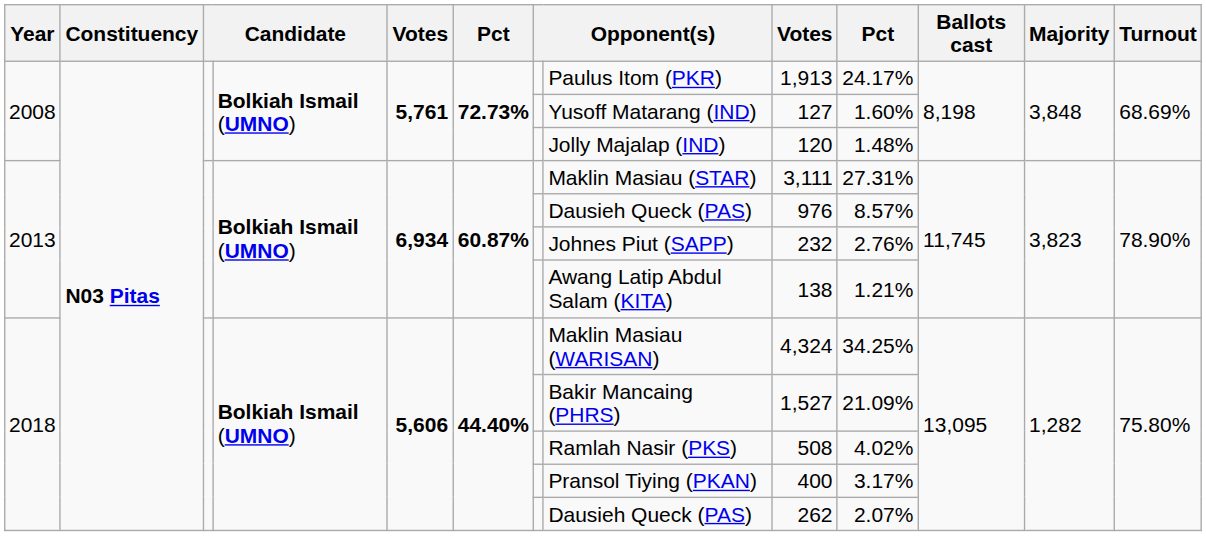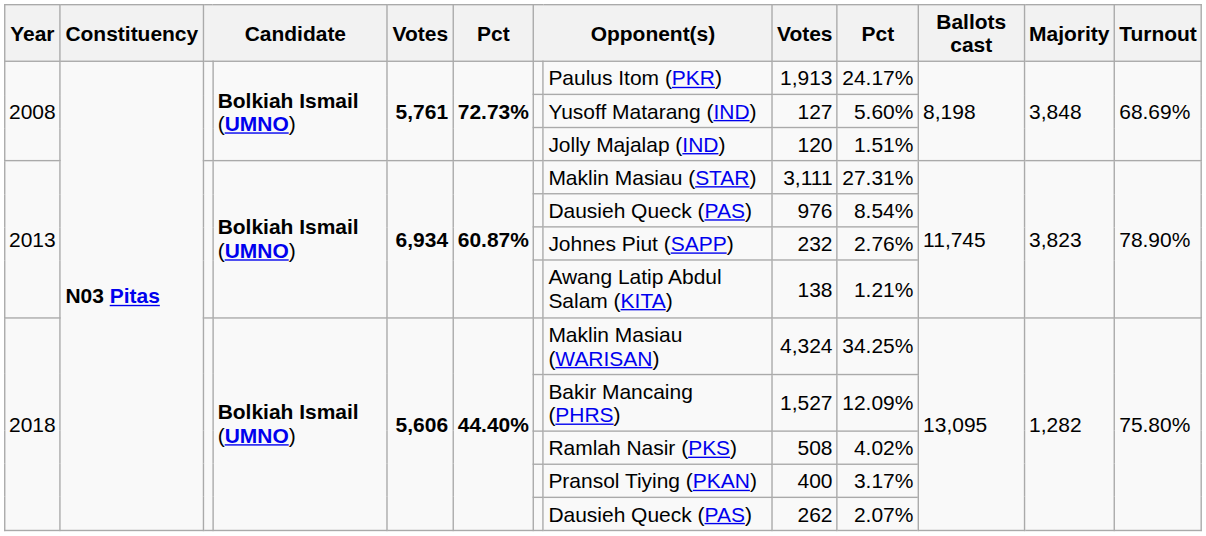(884, 111) 1.60% -> (884, 111) 5.60%
(884, 144) 1.48% -> (884, 144) 1.51%
(884, 211) 8.57% -> (884, 211) 8.54%
(878, 402) 21.09% -> (878, 402) 12.09%
